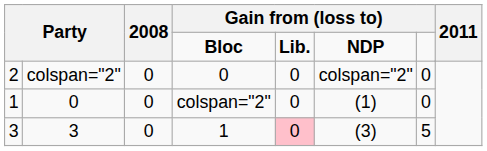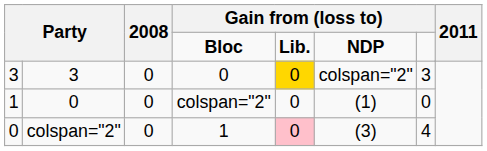(14, 74) 2 -> (14, 74) 3
(74, 74) colspan="2" -> (74, 74) 3
(295, 74) no background -> (295, 74) gold background
(426, 74) 0 -> (426, 74) 3
(14, 131) 3 -> (14, 131) 0
(74, 131) 3 -> (74, 131) colspan="2"
(426, 131) 5 -> (426, 131) 4
